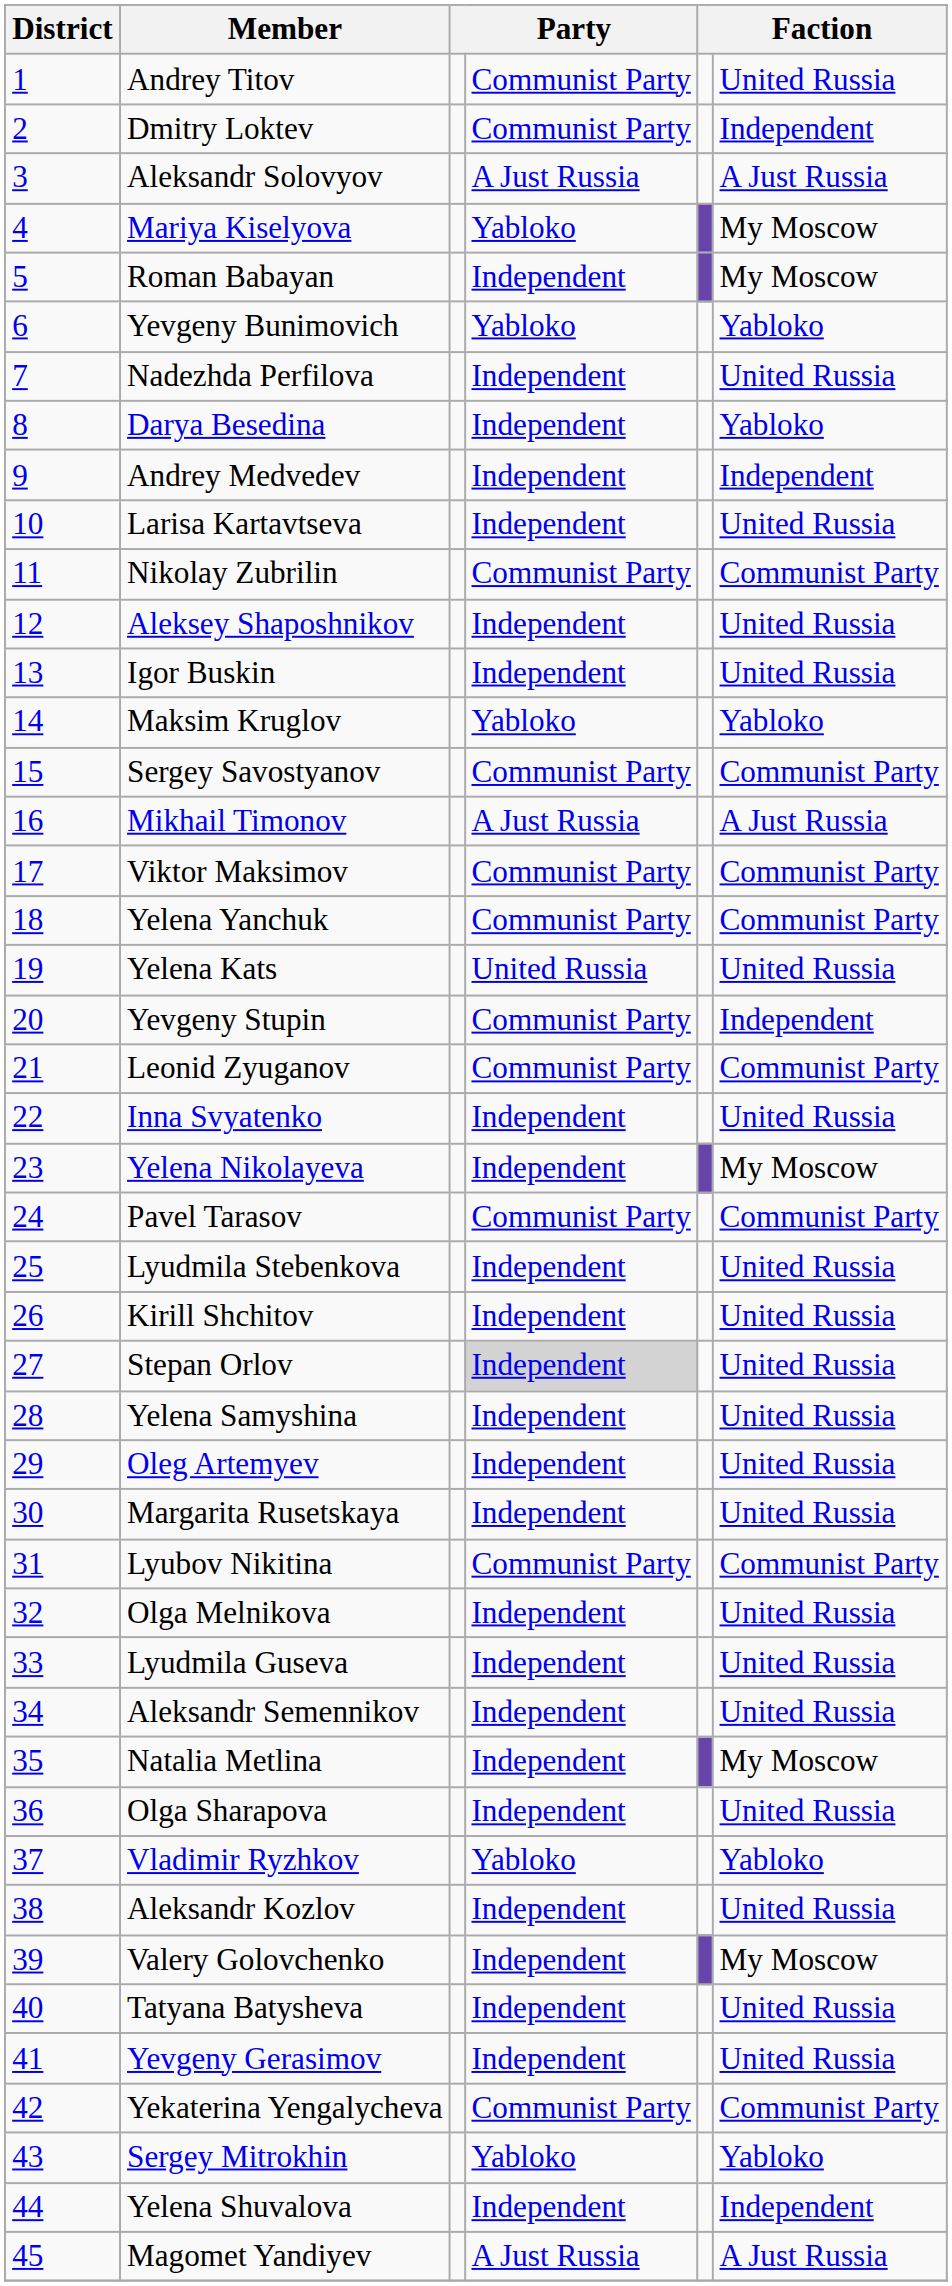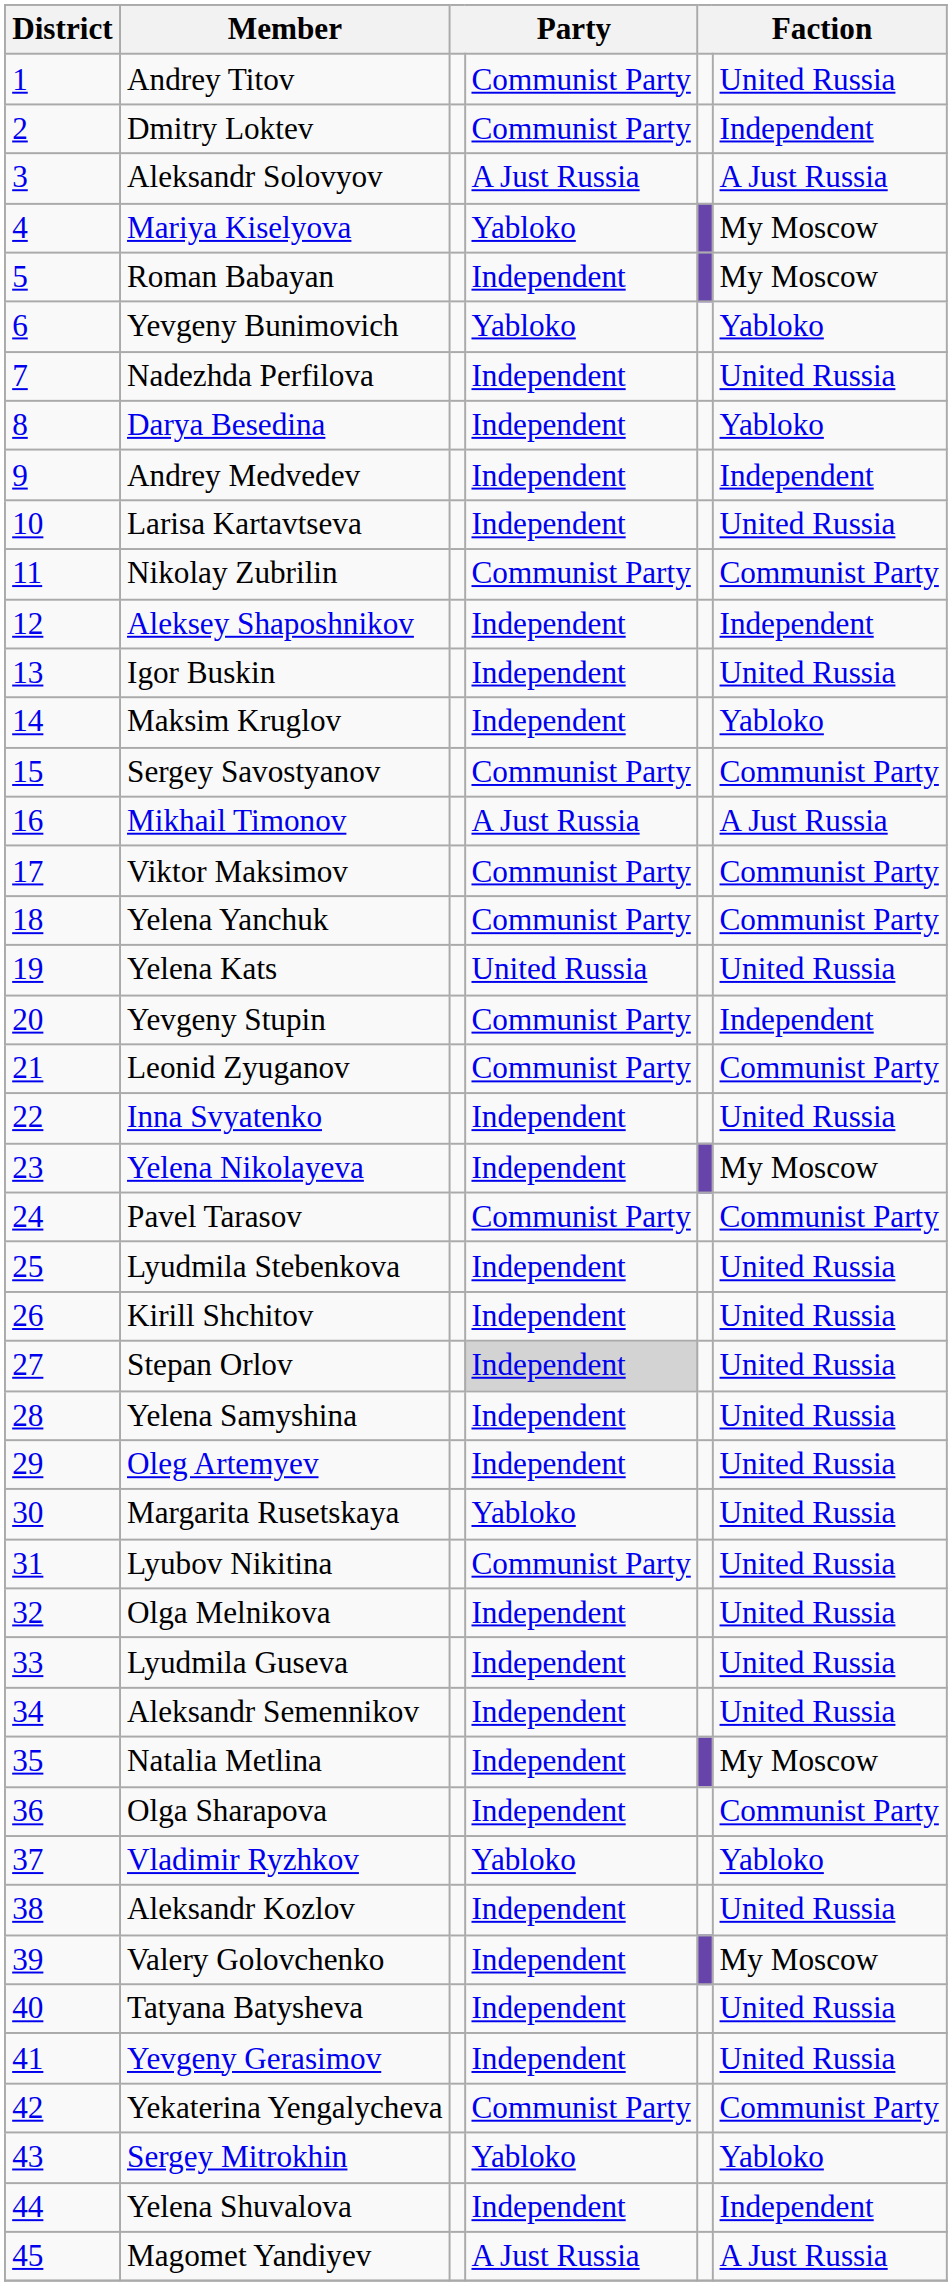(807, 623) United Russia -> (797, 623) Independent
(524, 721) Yabloko -> (549, 721) Independent
(549, 1513) Independent -> (524, 1513) Yabloko
(829, 1563) Communist Party -> (807, 1563) United Russia
(807, 1810) United Russia -> (829, 1810) Communist Party
